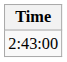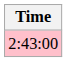(33, 43) no background -> (33, 43) pink background
